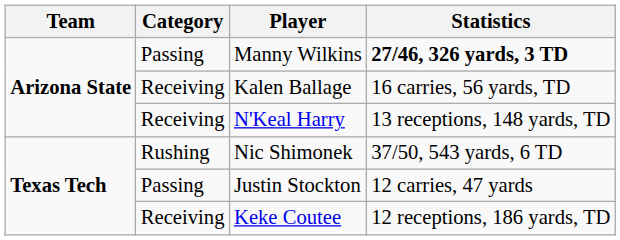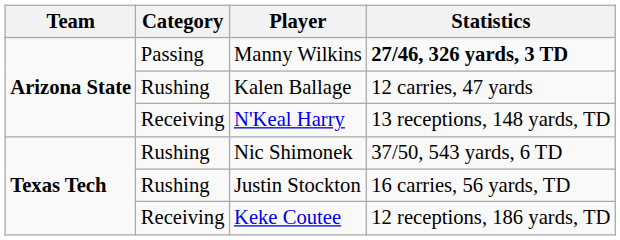(183, 86) Receiving -> (175, 86) Rushing
(471, 86) 16 carries, 56 yards, TD -> (452, 86) 12 carries, 47 yards
(172, 185) Passing -> (175, 185) Rushing
(452, 185) 12 carries, 47 yards -> (471, 185) 16 carries, 56 yards, TD
